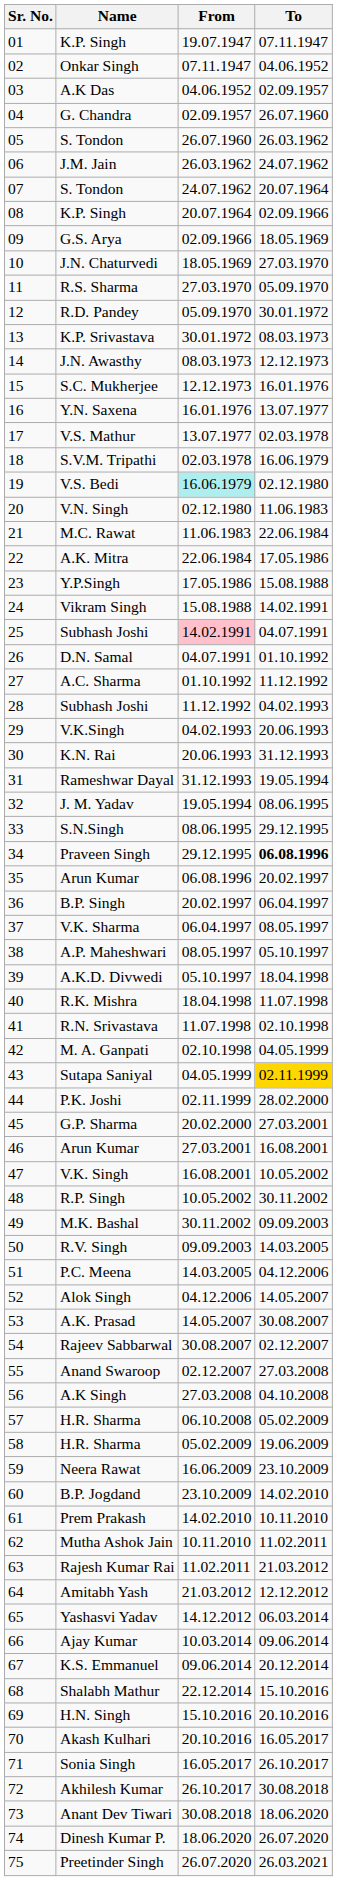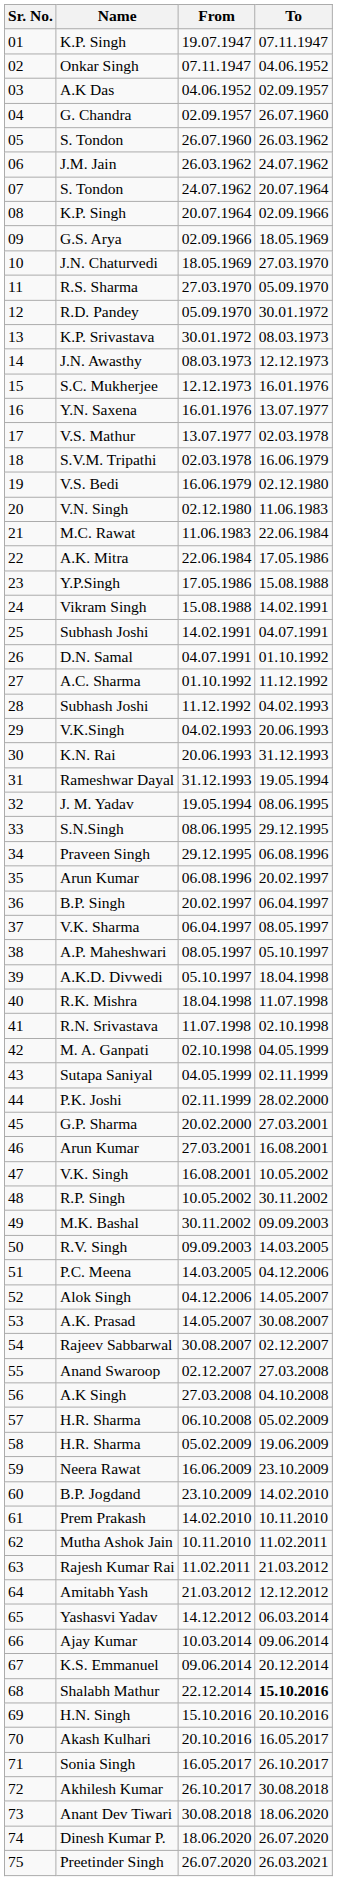(217, 484) paleturquoise background -> (217, 484) no background
(217, 632) pink background -> (217, 632) no background
(294, 853) bold -> (294, 853) normal
(293, 1075) gold background -> (293, 1075) no background
(294, 1690) normal -> (294, 1690) bold
